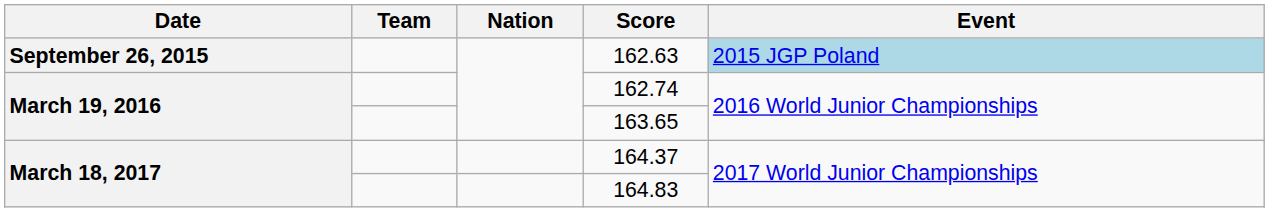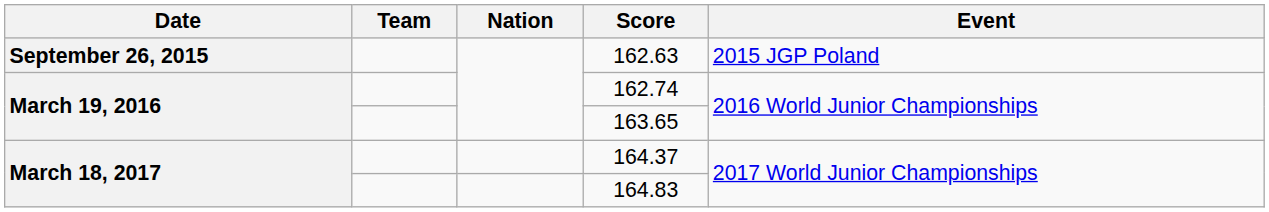(796, 55) lightblue background -> (796, 55) no background
